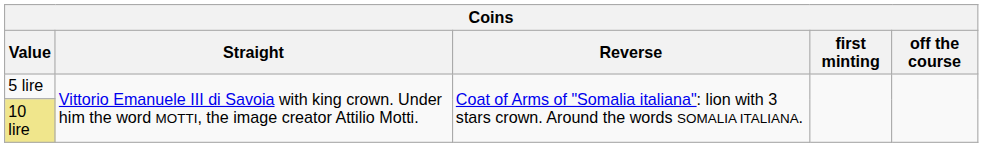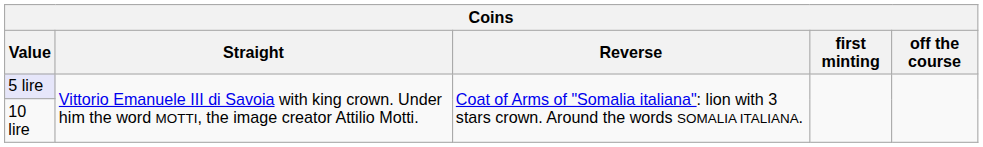(26, 87) no background -> (26, 87) lavender background
(19, 121) khaki background -> (19, 121) no background
